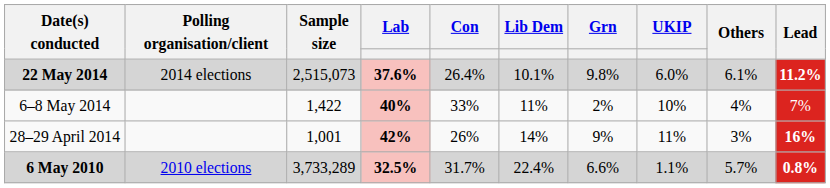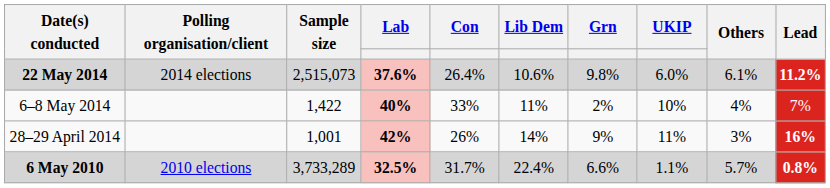(534, 75) 10.1% -> (534, 75) 10.6%
